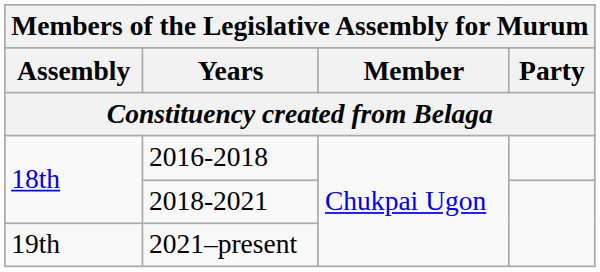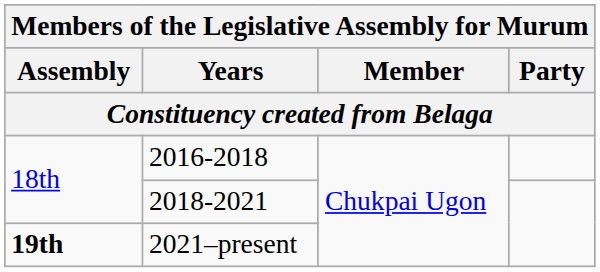(36, 244) normal -> (37, 244) bold
